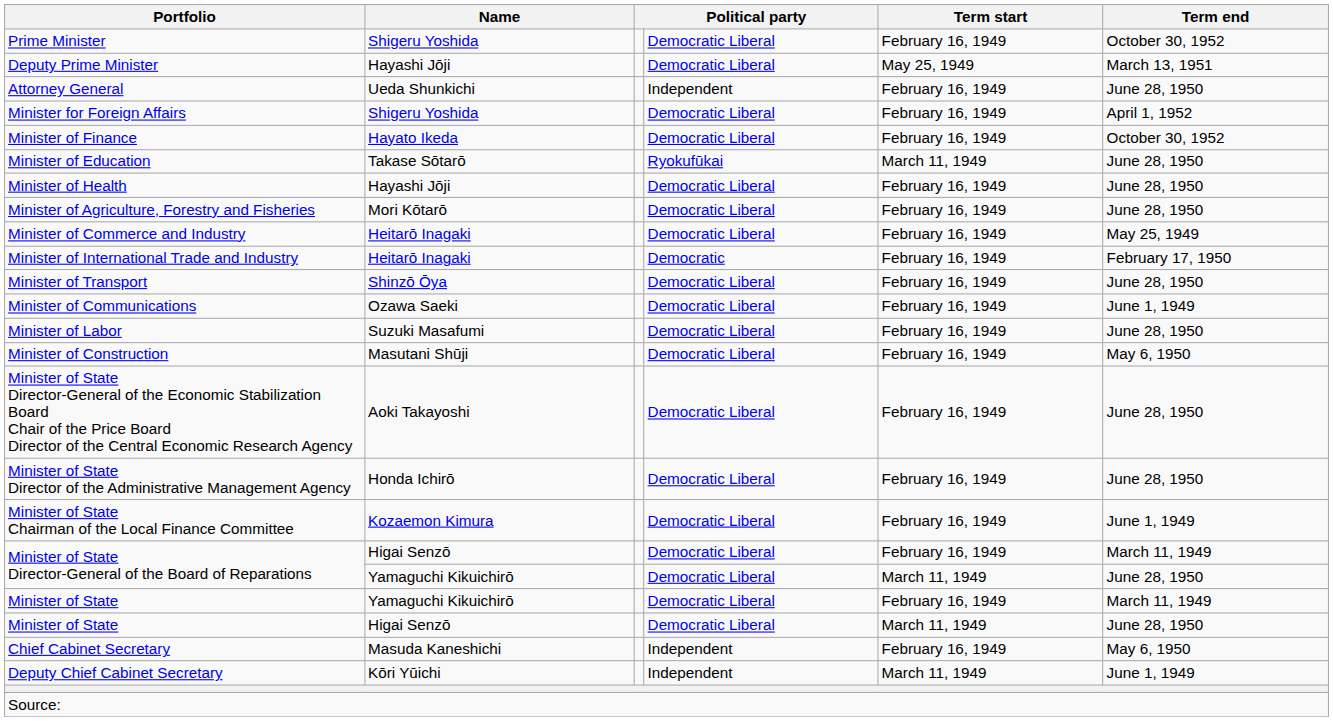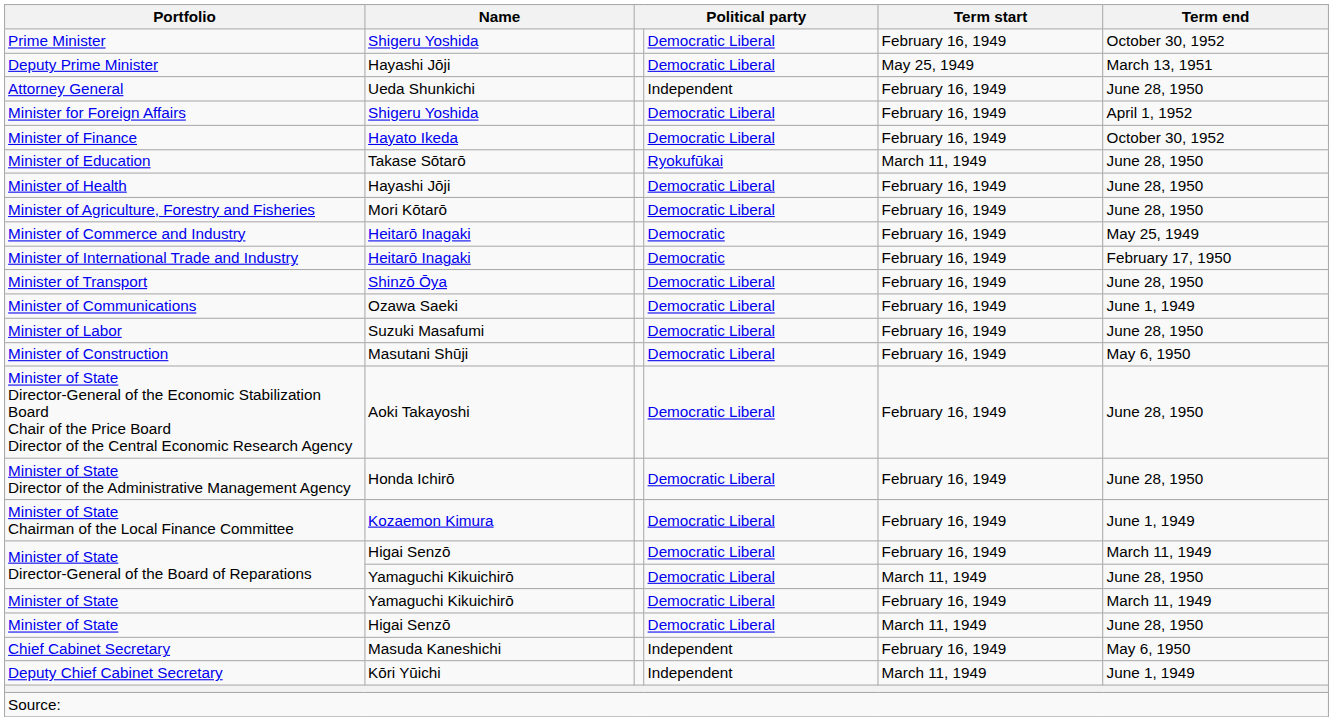(711, 234) Democratic Liberal -> (686, 234) Democratic
